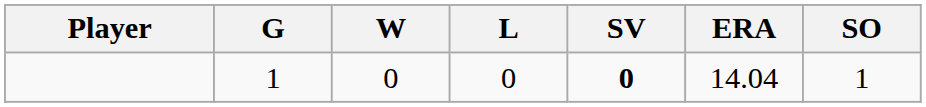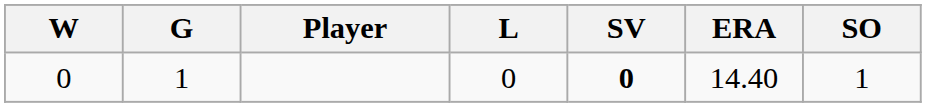columns swapped: (110, 28) <-> (391, 28)
(744, 76) 14.04 -> (744, 76) 14.40
